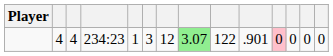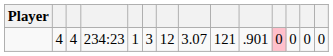(194, 39) lightgreen background -> (194, 39) no background
(225, 39) 122 -> (225, 39) 121
